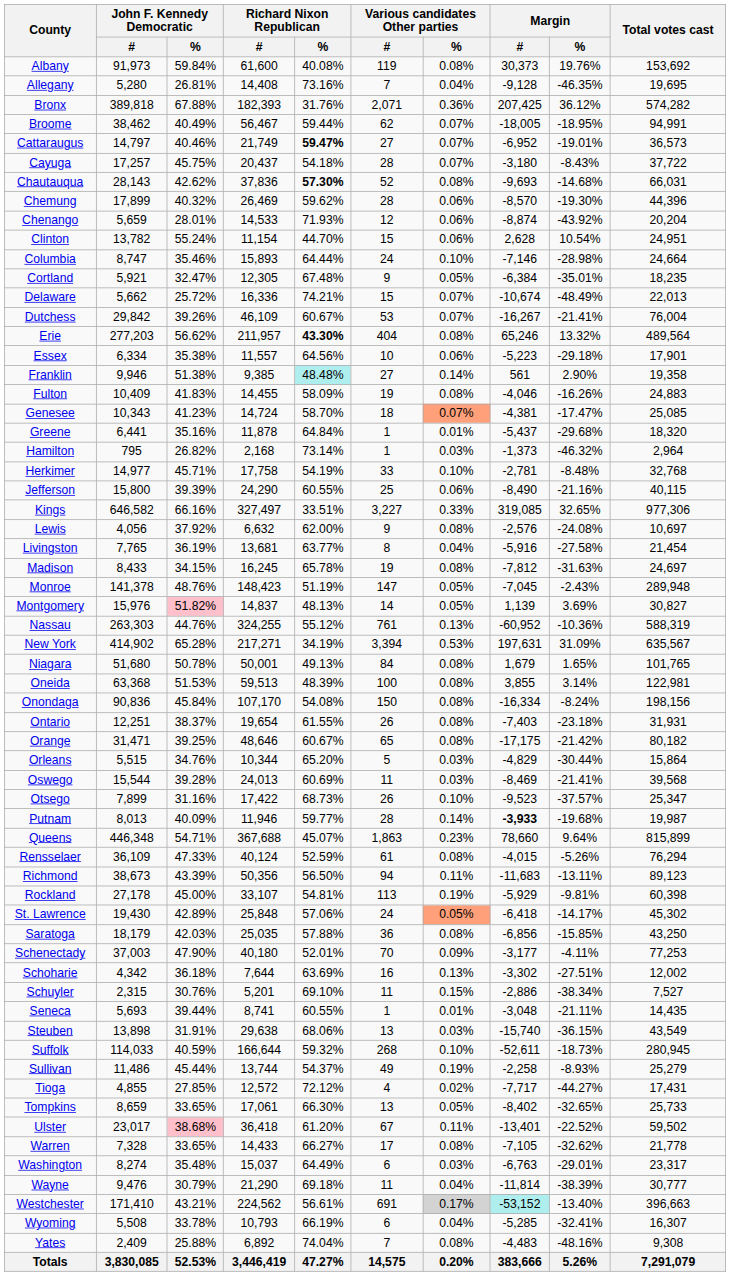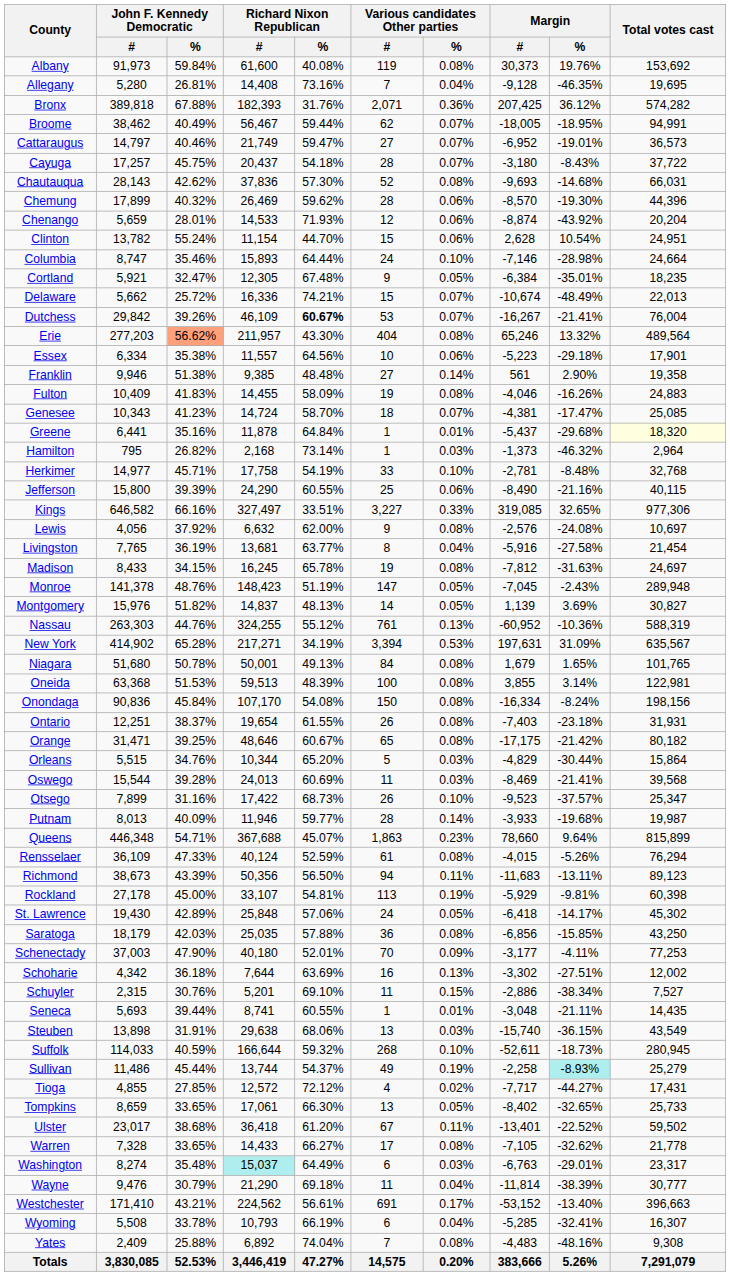(323, 143) bold -> (323, 143) normal
(323, 182) bold -> (323, 182) normal
(323, 317) normal -> (323, 317) bold
(195, 336) no background -> (195, 336) lightsalmon background
(323, 336) bold -> (323, 336) normal
(323, 374) paleturquoise background -> (323, 374) no background
(456, 413) lightsalmon background -> (456, 413) no background
(668, 432) no background -> (668, 432) lightyellow background
(195, 606) pink background -> (195, 606) no background
(520, 818) bold -> (520, 818) normal
(456, 914) lightsalmon background -> (456, 914) no background
(580, 1069) no background -> (580, 1069) paleturquoise background
(195, 1127) pink background -> (195, 1127) no background
(259, 1165) no background -> (259, 1165) paleturquoise background
(456, 1204) lightgrey background -> (456, 1204) no background
(520, 1204) paleturquoise background -> (520, 1204) no background
